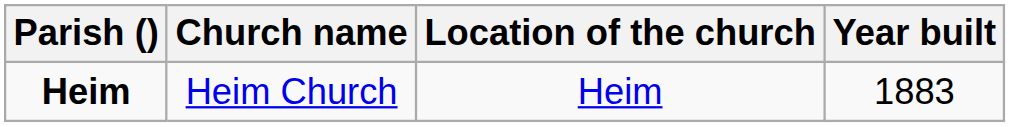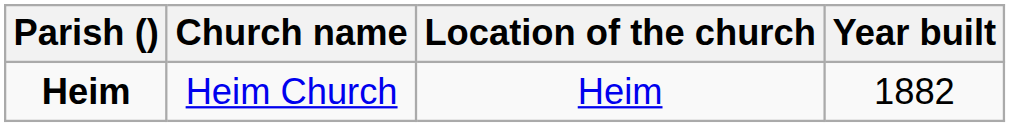(914, 90) 1883 -> (914, 90) 1882
